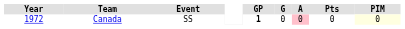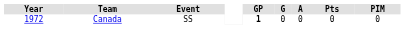(300, 20) pink background -> (300, 20) no background
(378, 20) lightyellow background -> (378, 20) no background
